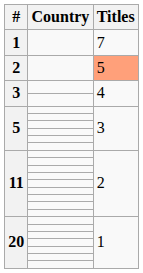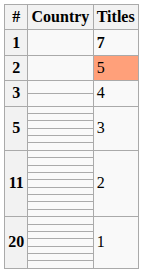(101, 42) normal -> (101, 42) bold
